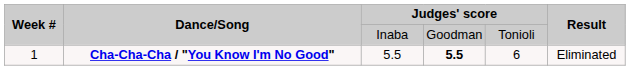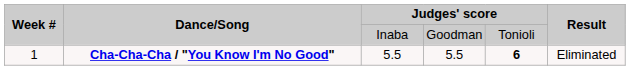(454, 55) bold -> (454, 55) normal
(516, 55) normal -> (516, 55) bold
